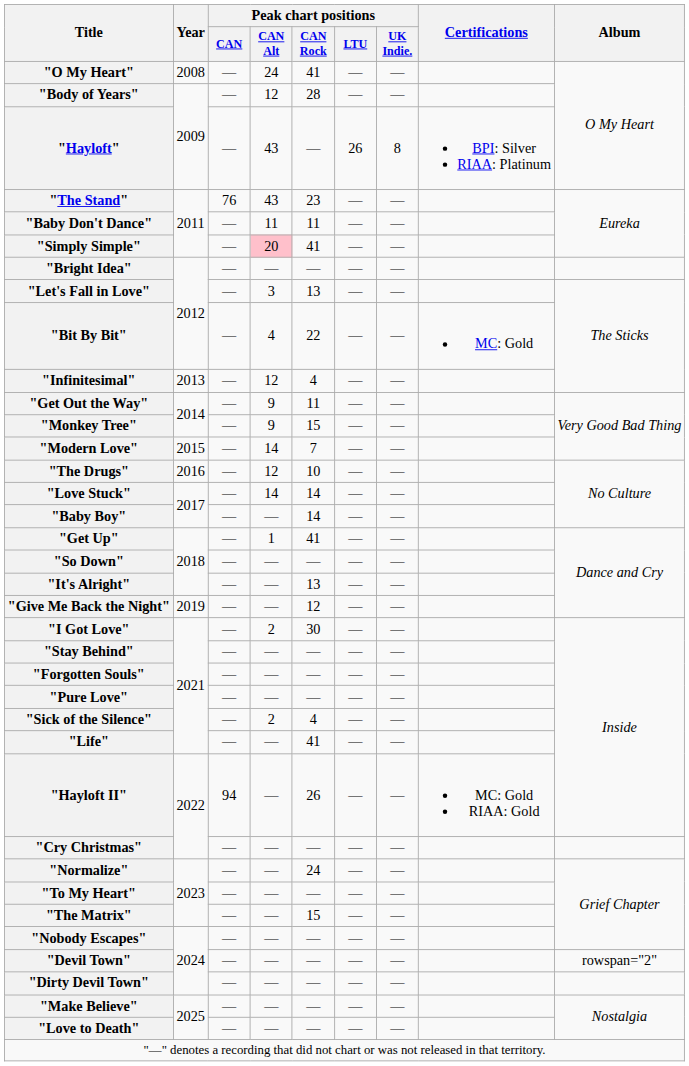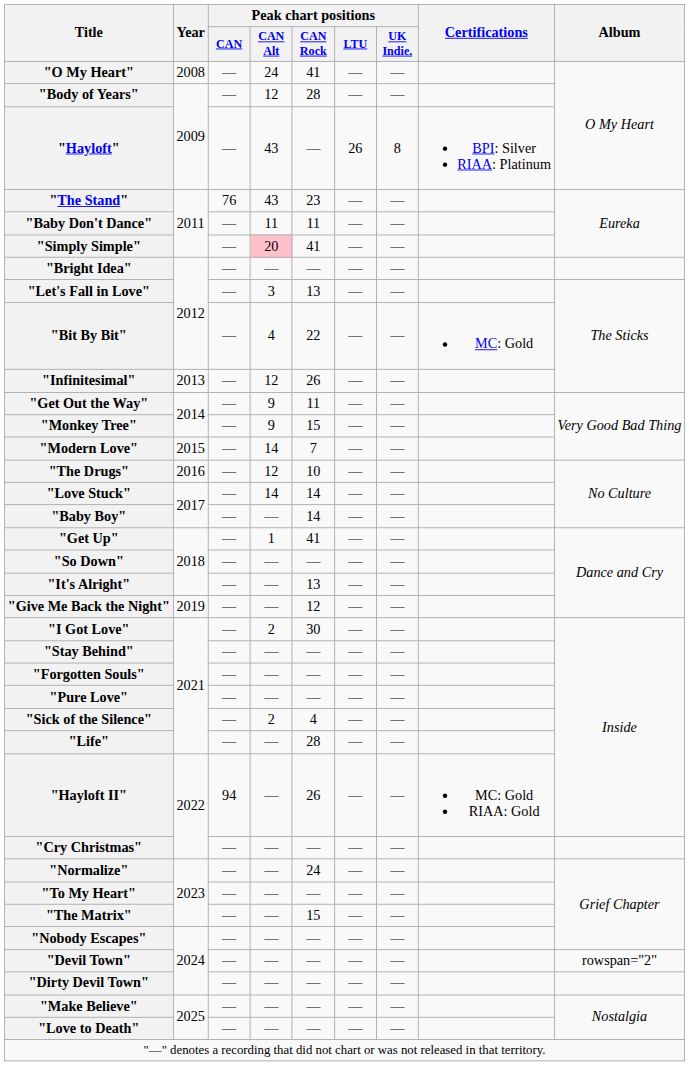(313, 380) 4 -> (313, 380) 26
(313, 742) 41 -> (313, 742) 28
